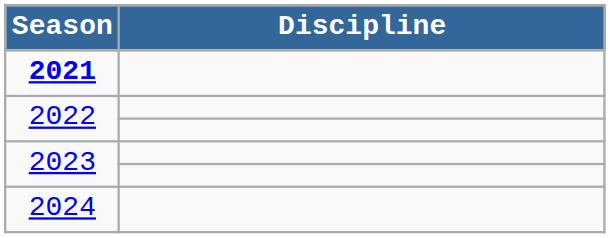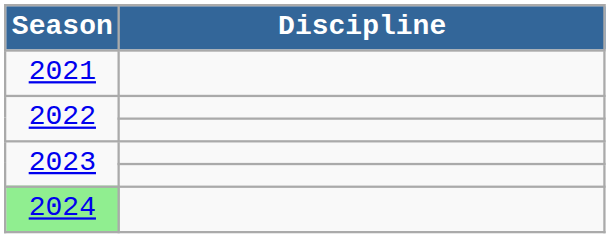(62, 73) bold -> (62, 73) normal
(62, 209) no background -> (62, 209) lightgreen background
